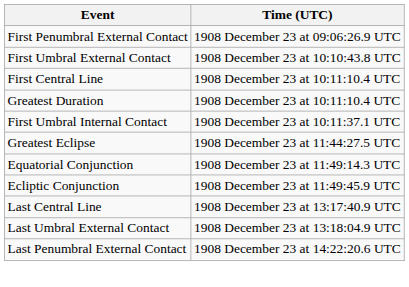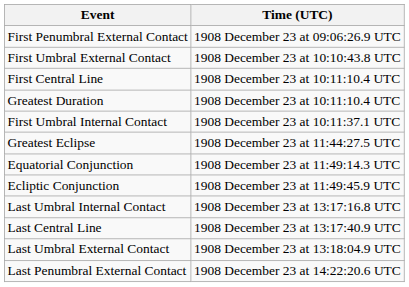+ row: (86, 206)
